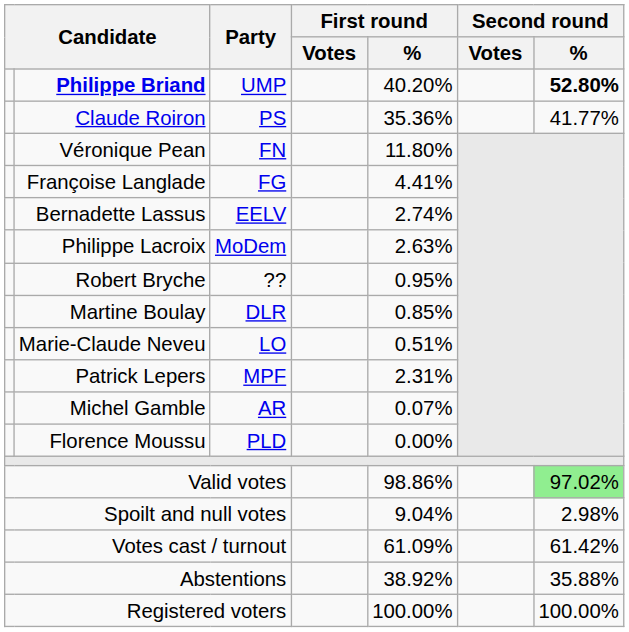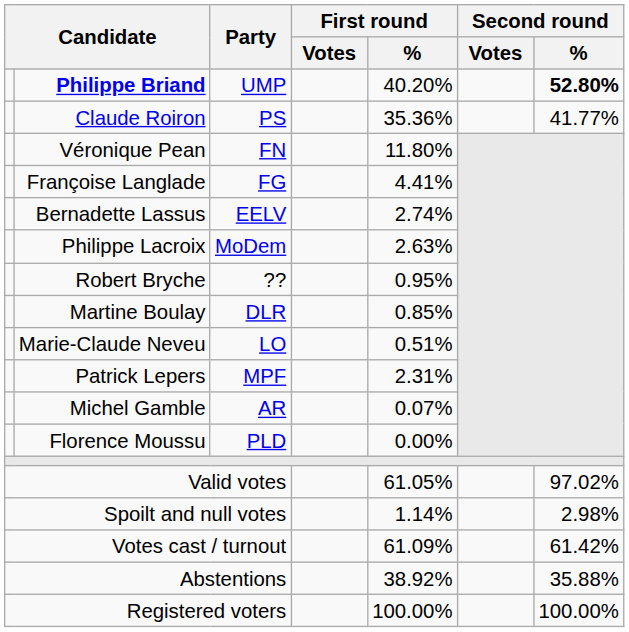(418, 482) 98.86% -> (418, 482) 61.05%
(584, 482) lightgreen background -> (584, 482) no background
(424, 514) 9.04% -> (424, 514) 1.14%
